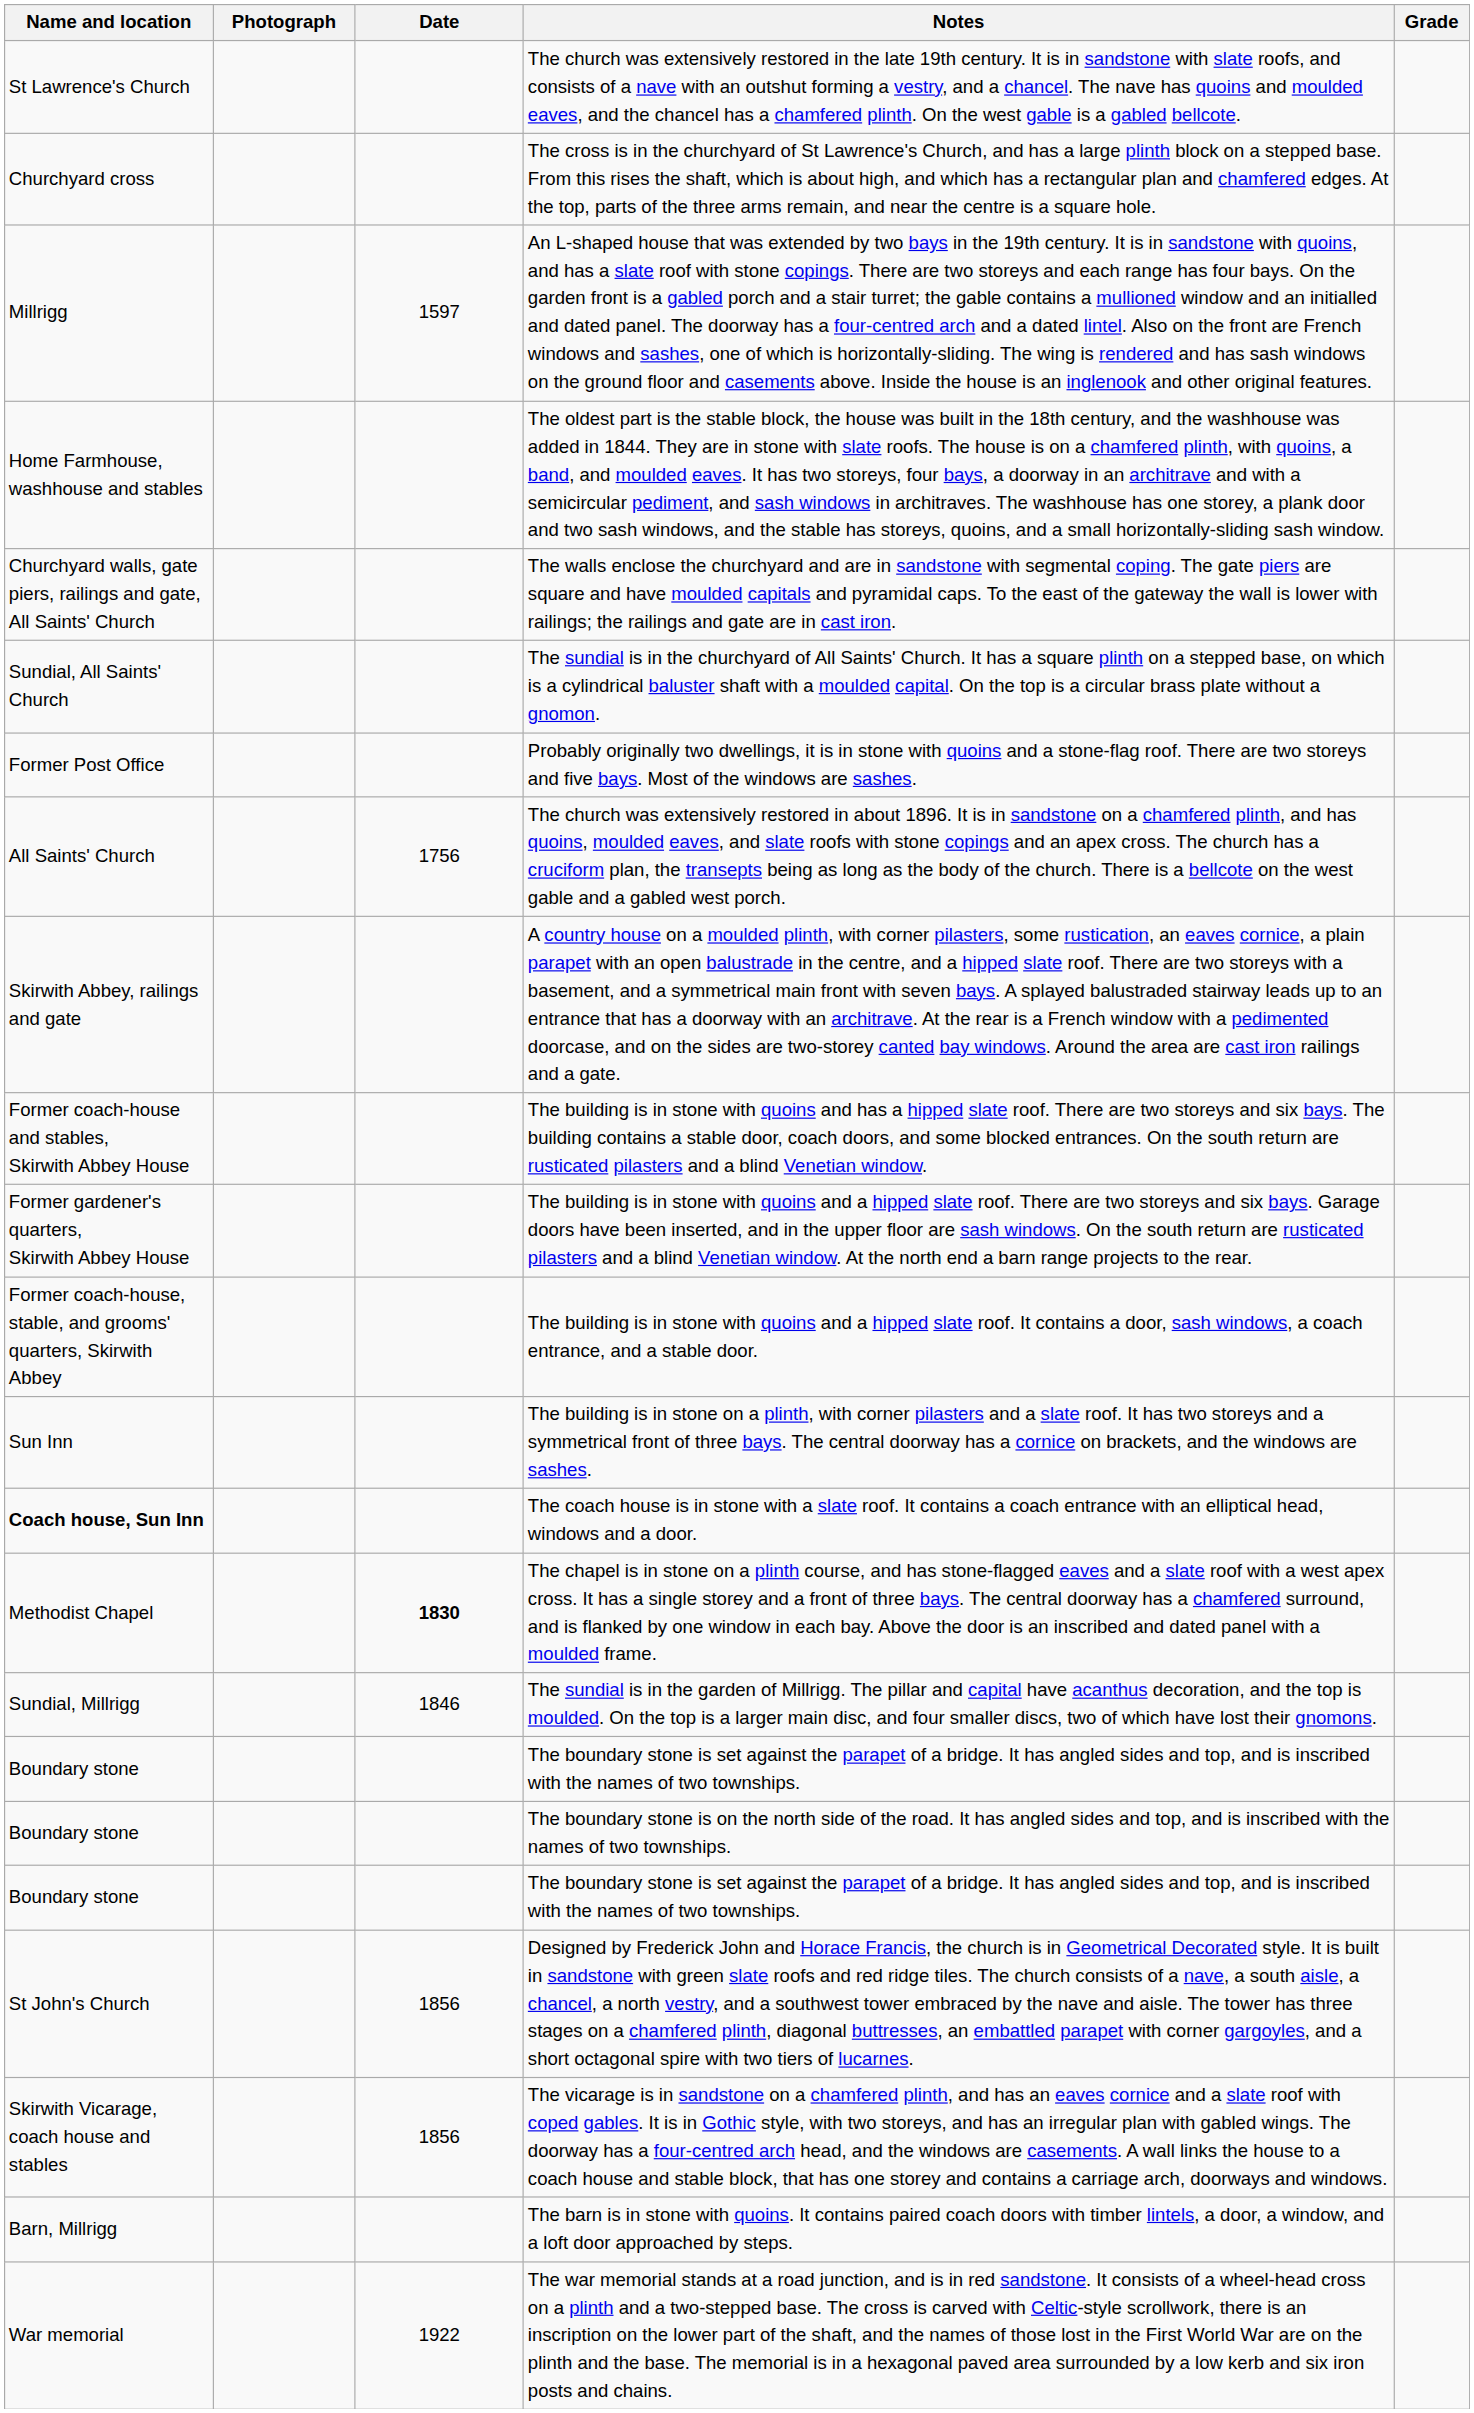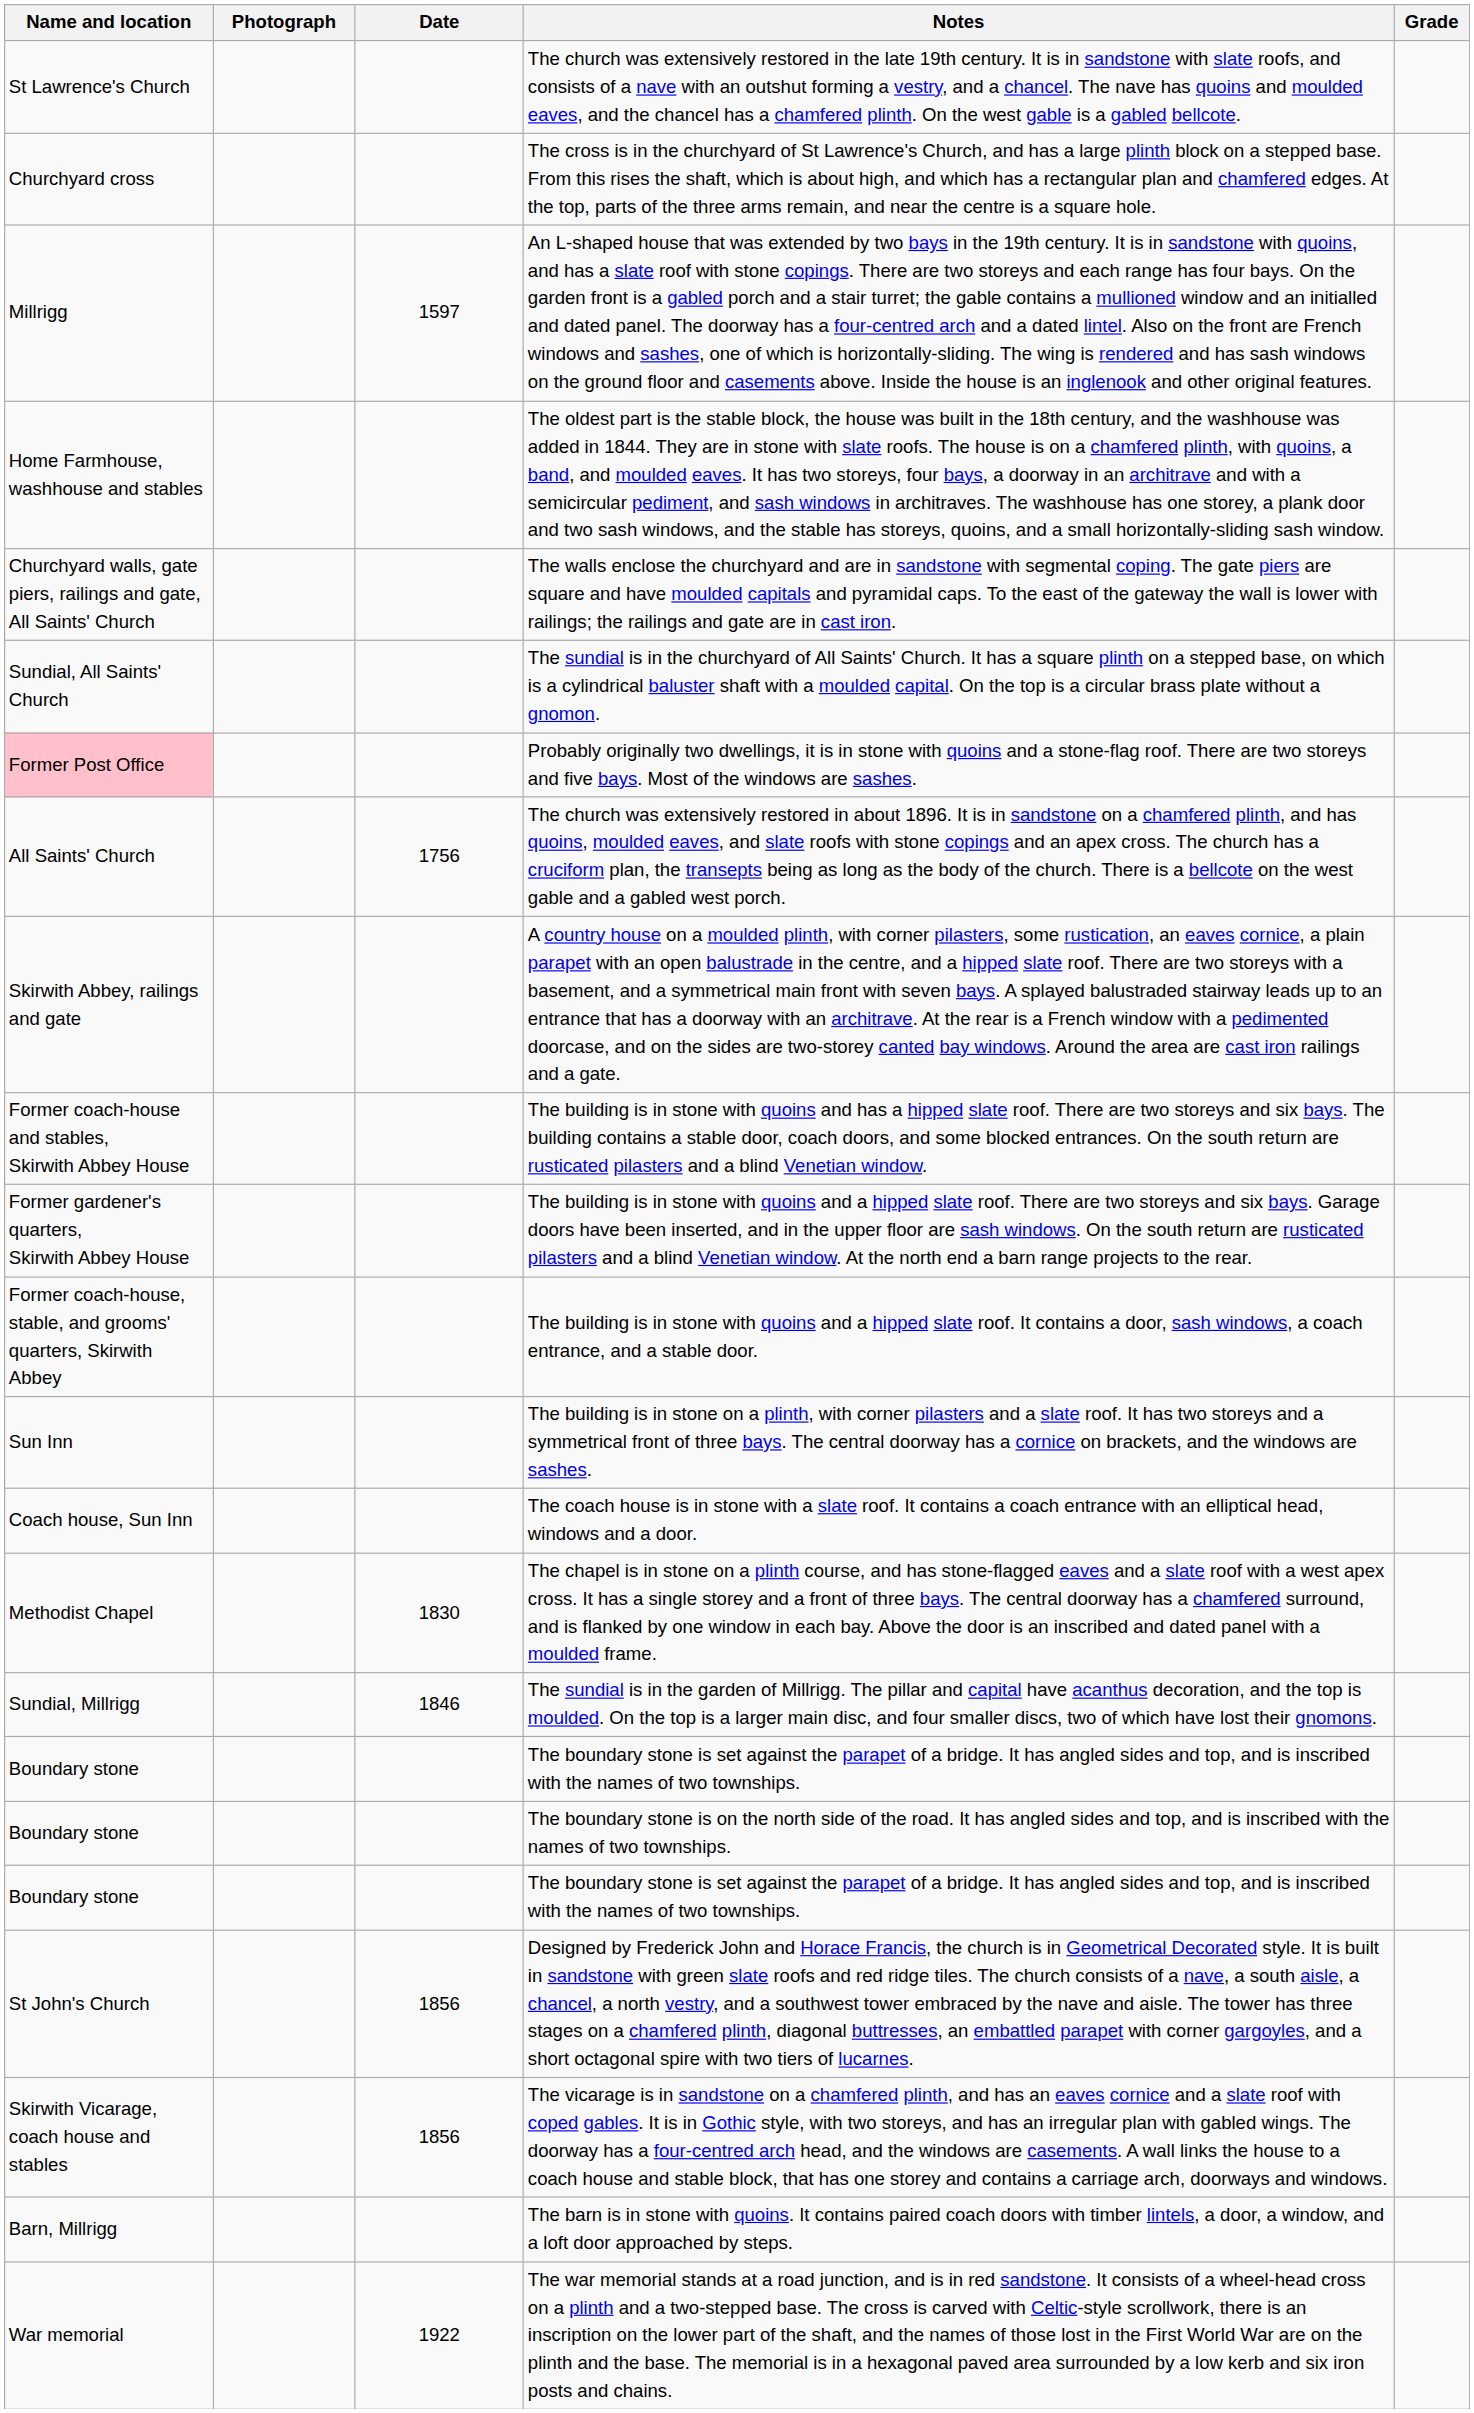(87, 764) no background -> (87, 764) pink background
(106, 1520) bold -> (101, 1520) normal
(439, 1612) bold -> (439, 1612) normal
